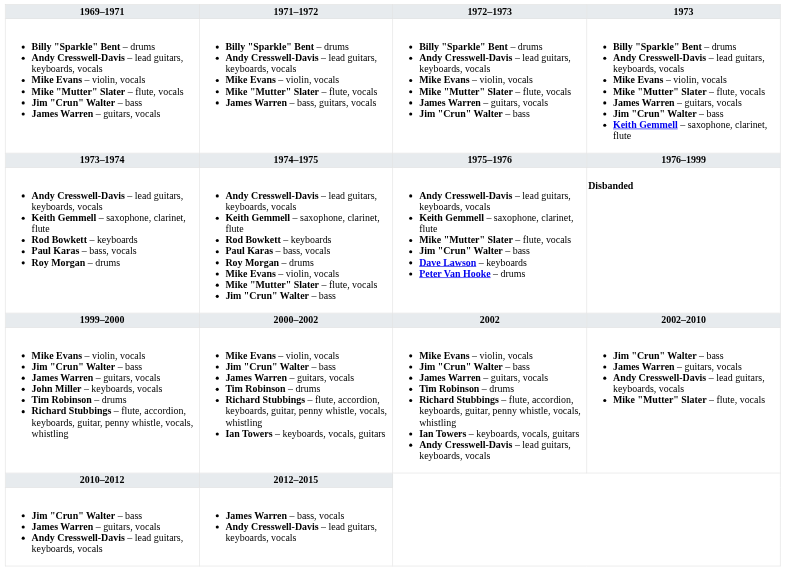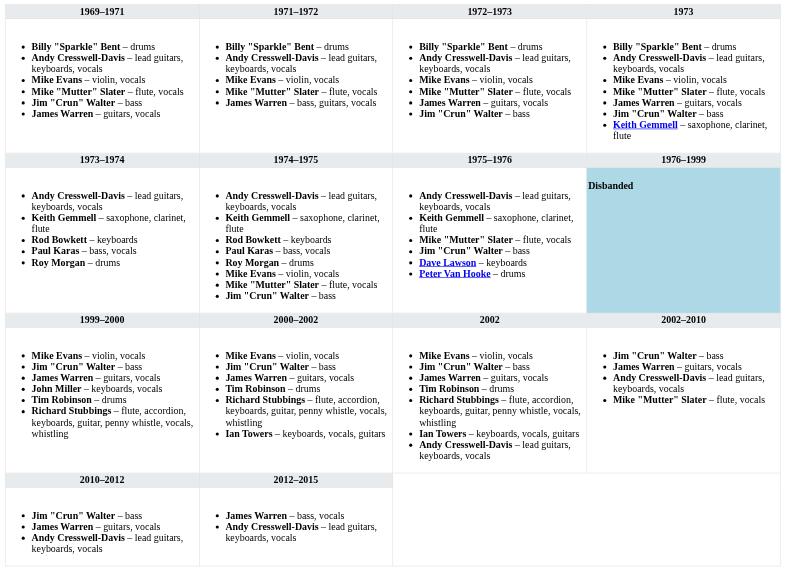(611, 185) no background -> (611, 185) lightblue background
